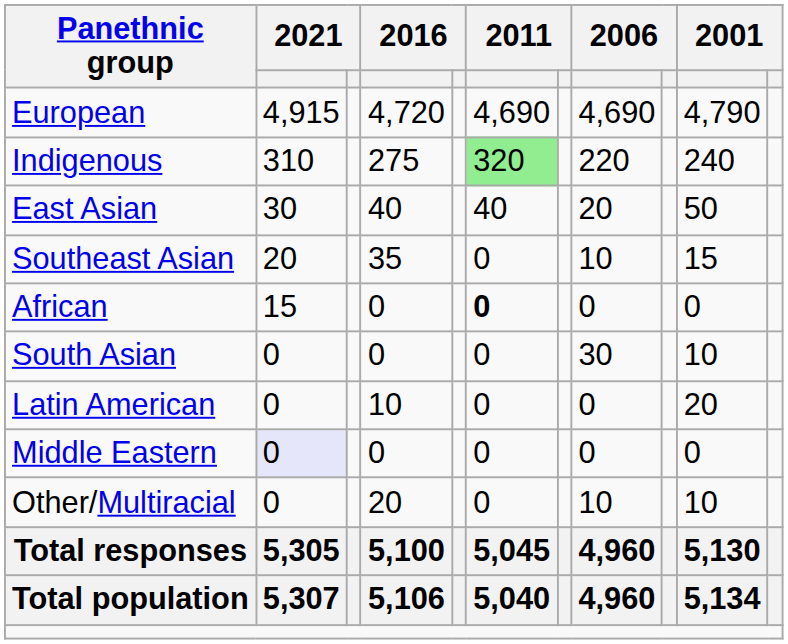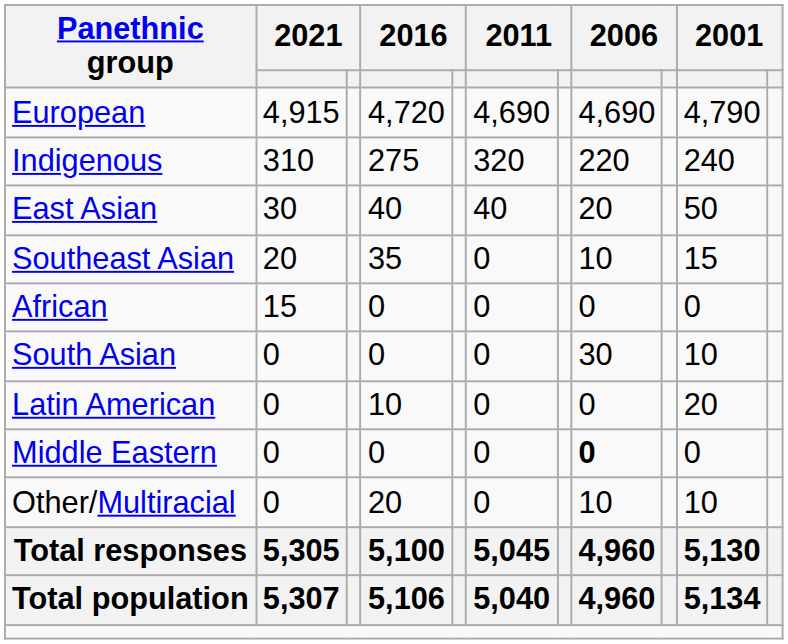(499, 160) lightgreen background -> (499, 160) no background
(482, 307) bold -> (482, 307) normal
(271, 453) lavender background -> (271, 453) no background
(587, 453) normal -> (587, 453) bold
